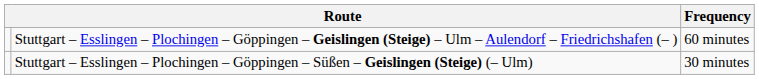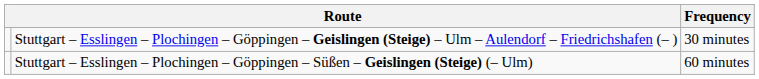(717, 39) 60 minutes -> (717, 39) 30 minutes
(717, 62) 30 minutes -> (717, 62) 60 minutes
